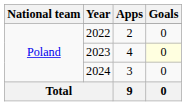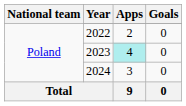(130, 52) no background -> (130, 52) paleturquoise background
(164, 52) lightyellow background -> (164, 52) no background
